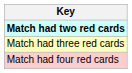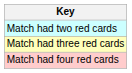(66, 28) bold -> (62, 28) normal
